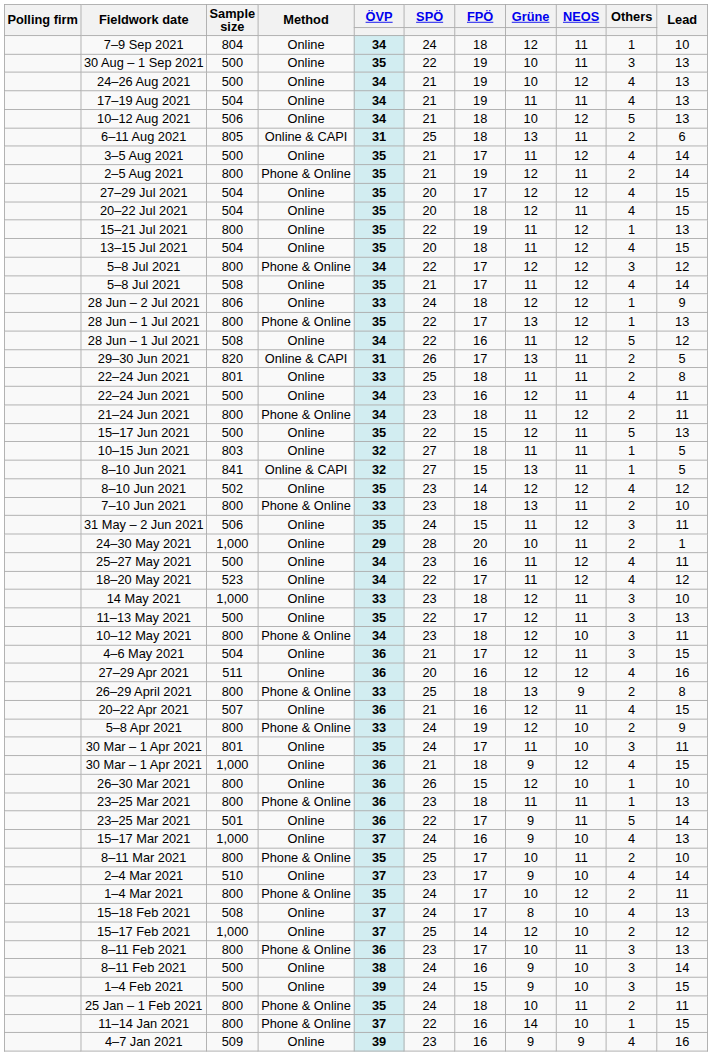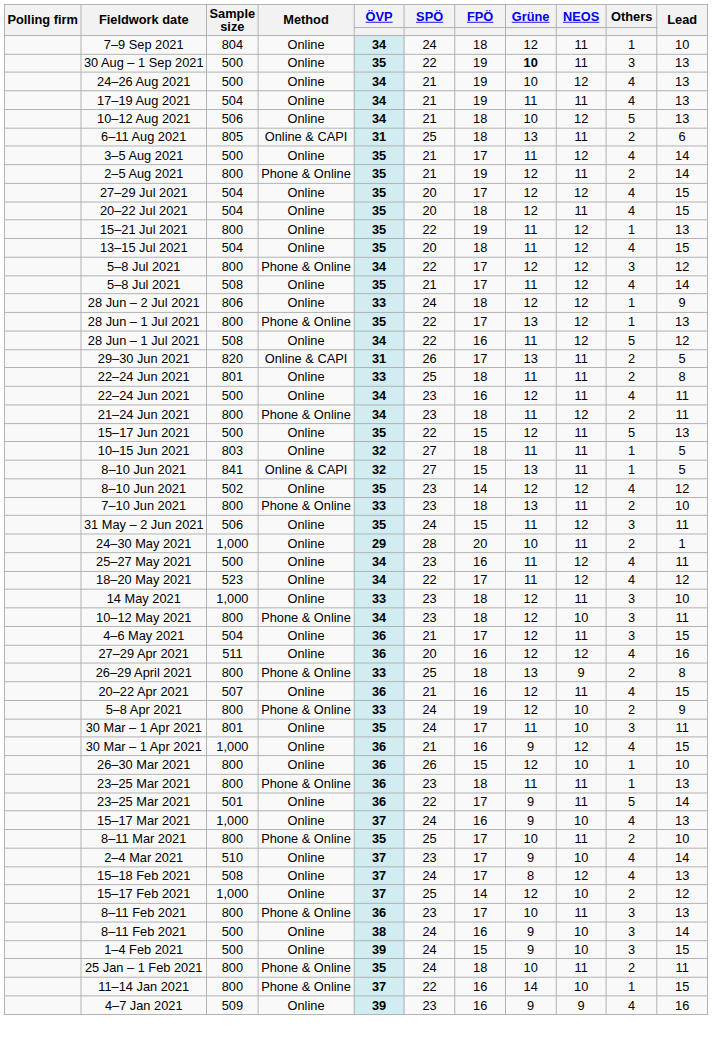(531, 63) normal -> (531, 63) bold
- row: (144, 617)
(480, 765) 18 -> (480, 747) 16
- row: (144, 895)
(581, 913) 10 -> (581, 876) 12
